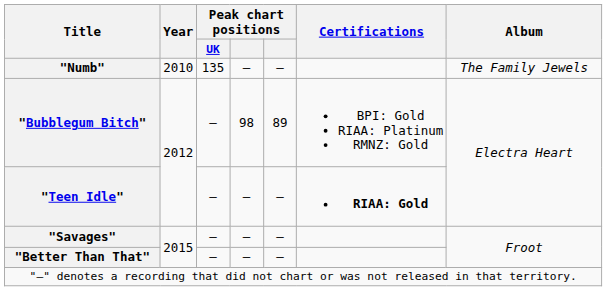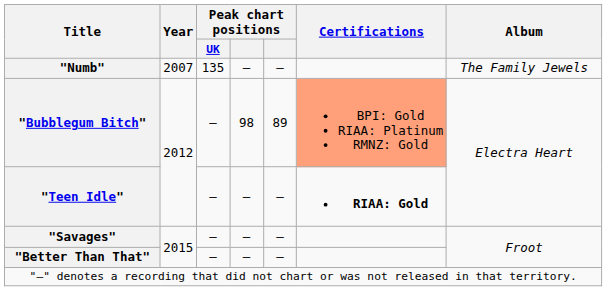(178, 68) 2010 -> (178, 68) 2007
(371, 130) no background -> (371, 130) lightsalmon background
